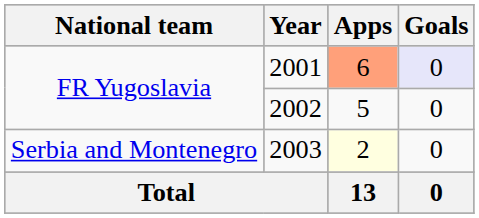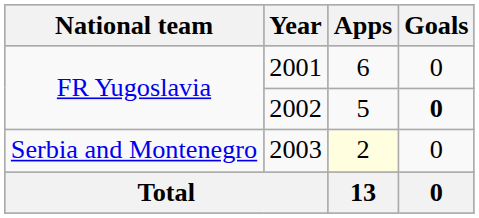(363, 66) lightsalmon background -> (363, 66) no background
(436, 66) lavender background -> (436, 66) no background
(436, 108) normal -> (436, 108) bold
